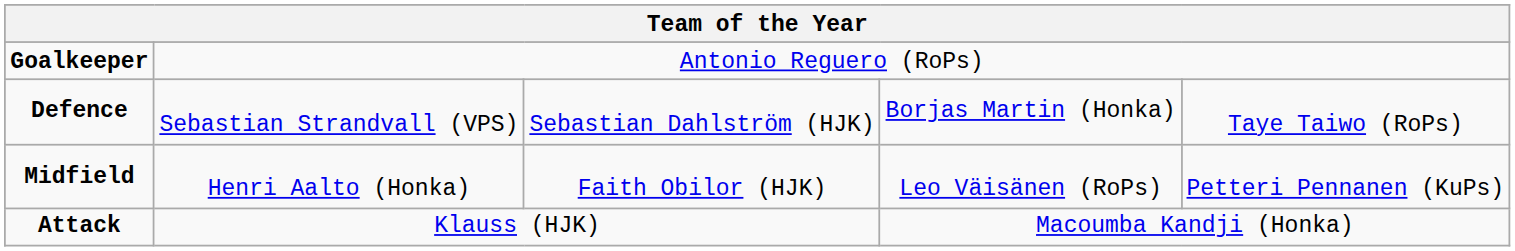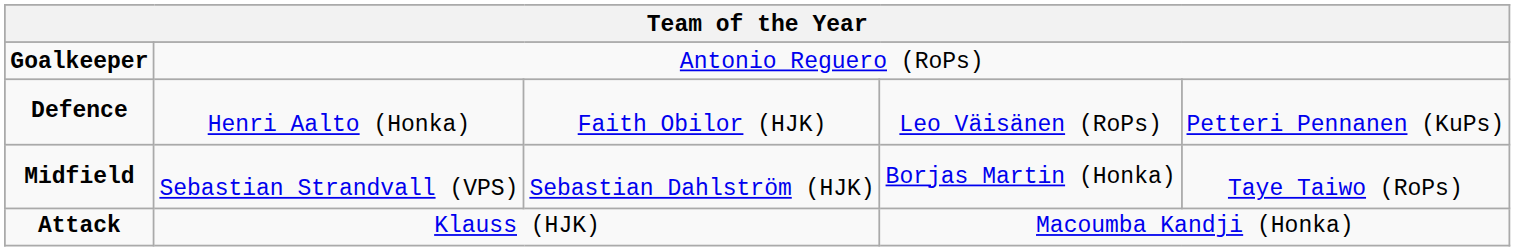(339, 125) Sebastian Strandvall (VPS) -> (339, 125) Henri Aalto (Honka)
(702, 125) Sebastian Dahlström (HJK) -> (702, 125) Faith Obilor (HJK)
(1031, 112) Borjas Martin (Honka) -> (1031, 125) Leo Väisänen (RoPs)
(1345, 125) Taye Taiwo (RoPs) -> (1345, 125) Petteri Pennanen (KuPs)
(339, 189) Henri Aalto (Honka) -> (339, 189) Sebastian Strandvall (VPS)
(702, 189) Faith Obilor (HJK) -> (702, 189) Sebastian Dahlström (HJK)
(1031, 189) Leo Väisänen (RoPs) -> (1031, 176) Borjas Martin (Honka)
(1345, 189) Petteri Pennanen (KuPs) -> (1345, 189) Taye Taiwo (RoPs)
